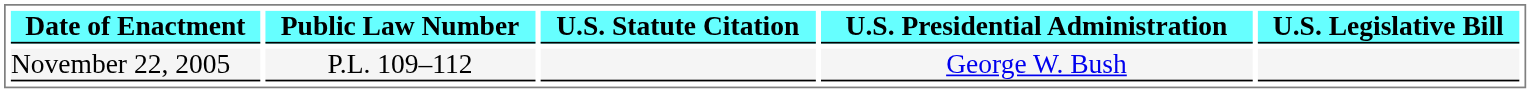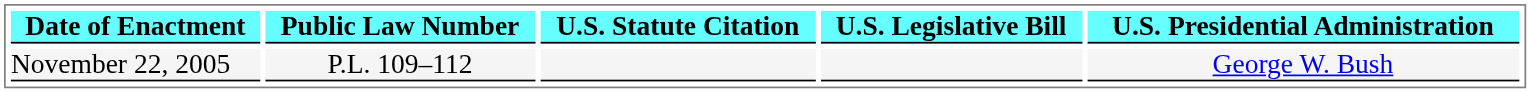columns swapped: (1388, 25) <-> (1036, 25)
